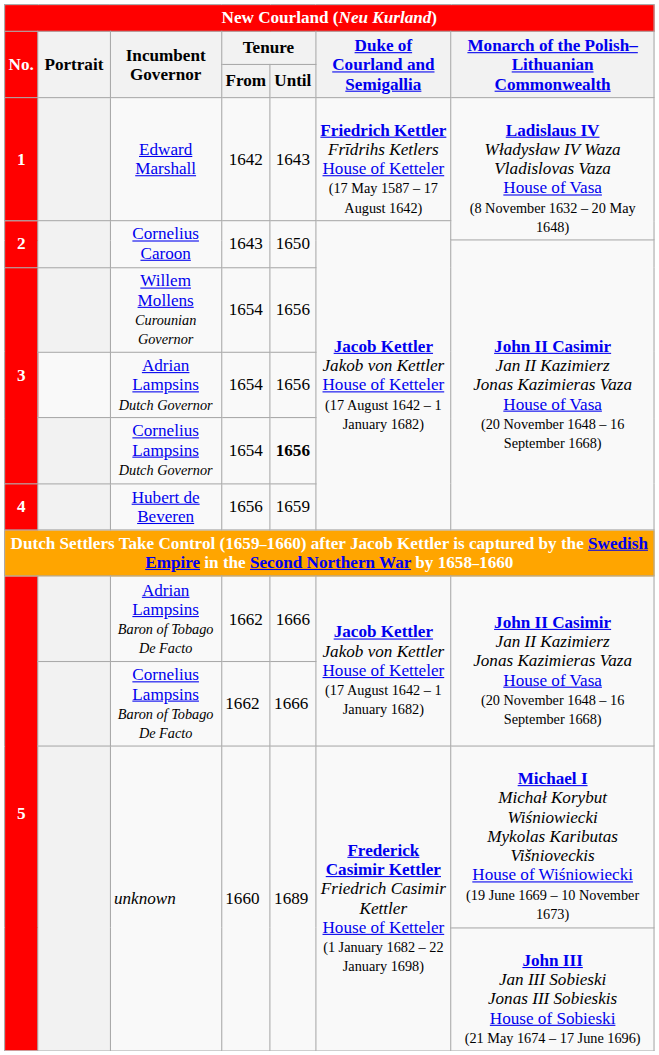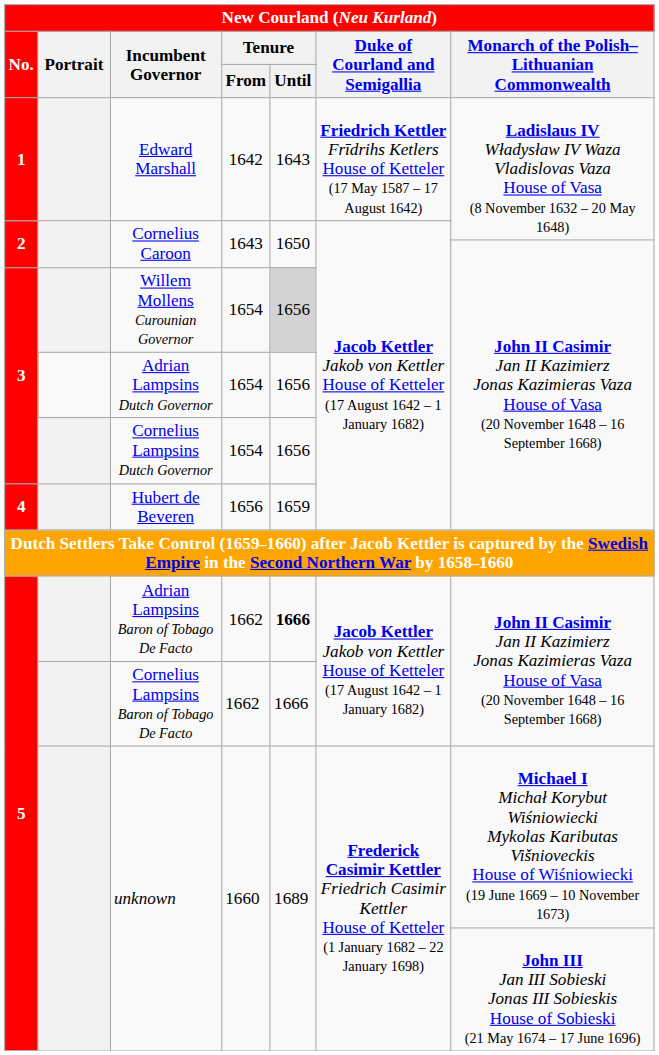(293, 309) no background -> (293, 309) lightgrey background
(293, 450) bold -> (293, 450) normal
(293, 618) normal -> (293, 618) bold
